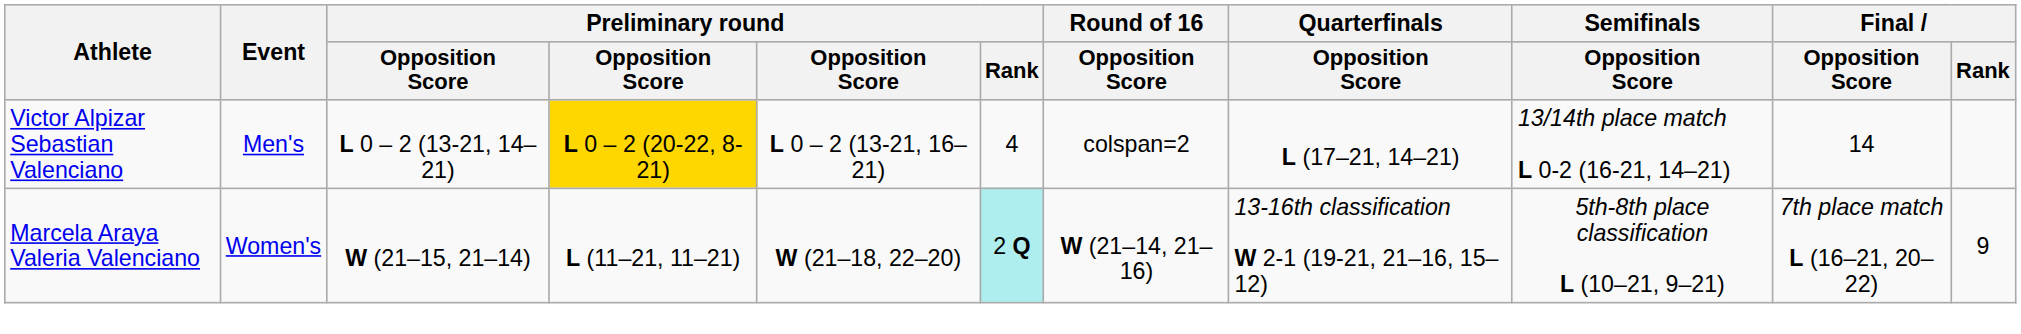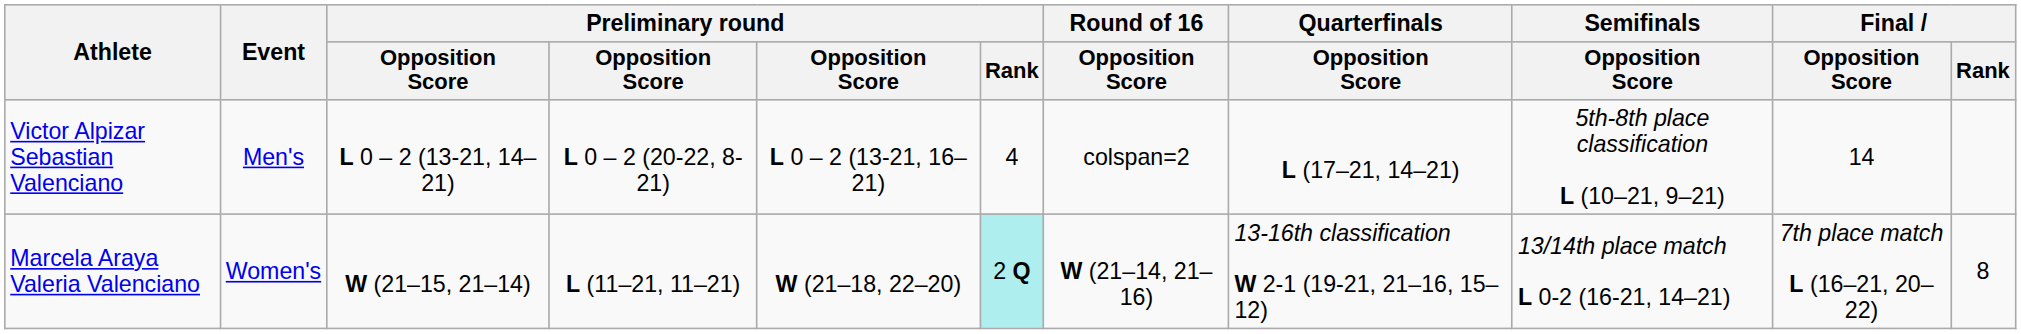(653, 157) gold background -> (653, 170) no background
(1624, 145) 13/14th place match L 0-2 (16-21, 14–21) -> (1642, 157) 5th-8th place classification L (10–21, 9–21)
(1642, 246) 5th-8th place classification L (10–21, 9–21) -> (1624, 271) 13/14th place match L 0-2 (16-21, 14–21)
(1983, 246) 9 -> (1983, 271) 8
